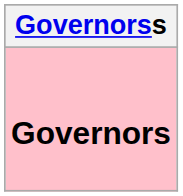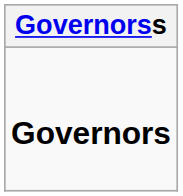(91, 135) pink background -> (91, 135) no background
